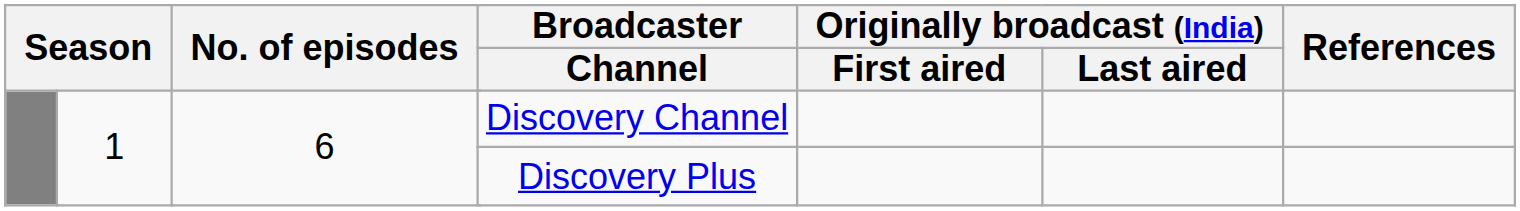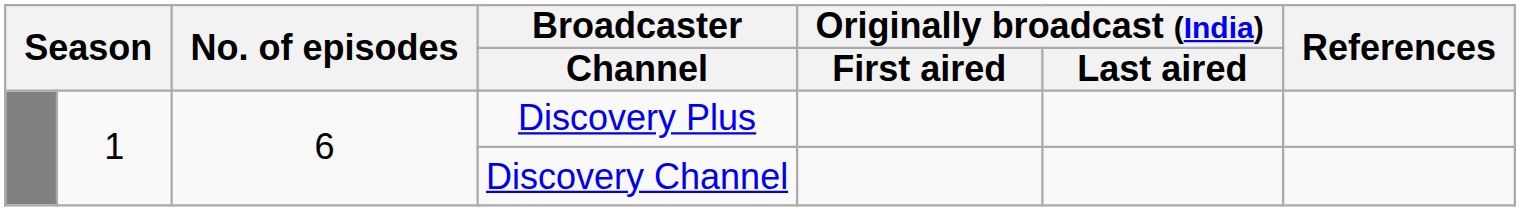(637, 118) Discovery Channel -> (637, 118) Discovery Plus
(637, 175) Discovery Plus -> (637, 175) Discovery Channel
